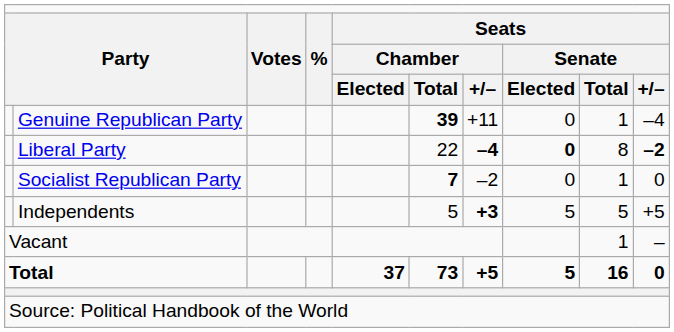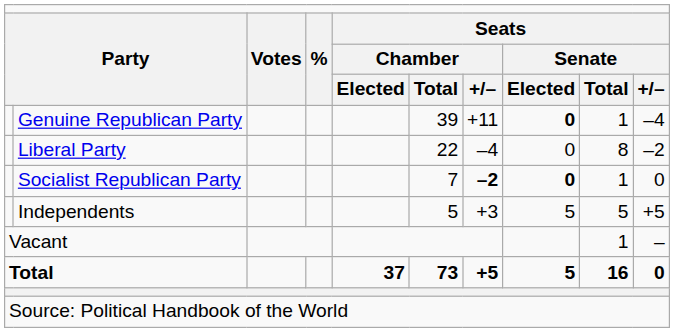(447, 119) bold -> (447, 119) normal
(570, 119) normal -> (570, 119) bold
(487, 150) bold -> (487, 150) normal
(570, 150) bold -> (570, 150) normal
(654, 150) bold -> (654, 150) normal
(453, 180) bold -> (453, 180) normal
(487, 180) normal -> (487, 180) bold
(570, 180) normal -> (570, 180) bold
(487, 211) bold -> (487, 211) normal
